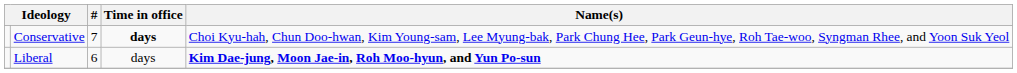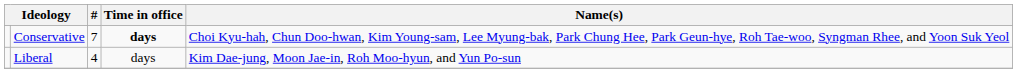(94, 57) 6 -> (94, 57) 4
(365, 57) bold -> (355, 57) normal
